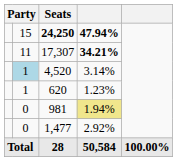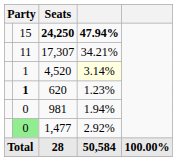(99, 52) bold -> (99, 52) normal
(26, 71) lightblue background -> (26, 71) no background
(99, 71) no background -> (99, 71) lightyellow background
(26, 90) normal -> (26, 90) bold
(99, 109) khaki background -> (99, 109) no background
(26, 128) no background -> (26, 128) lightgreen background
